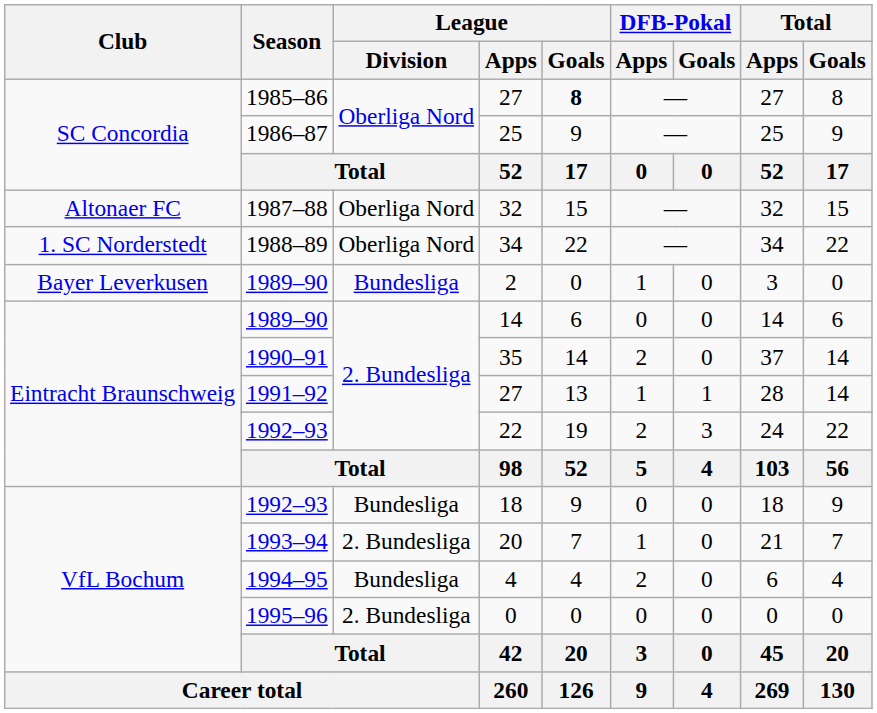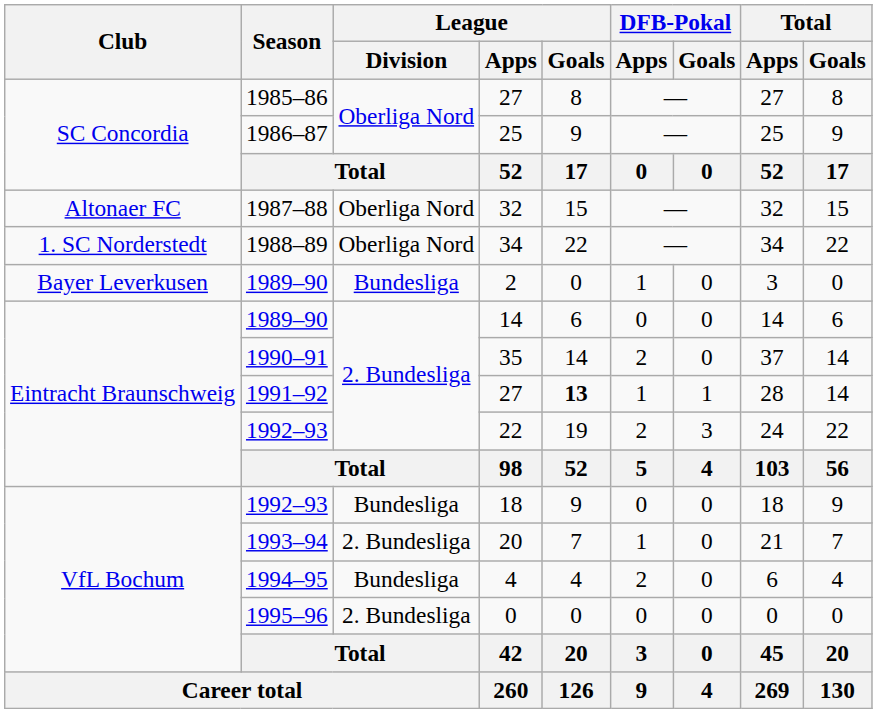(576, 97) bold -> (576, 97) normal
(576, 393) normal -> (576, 393) bold
